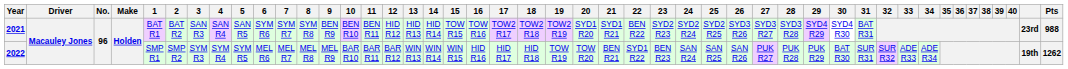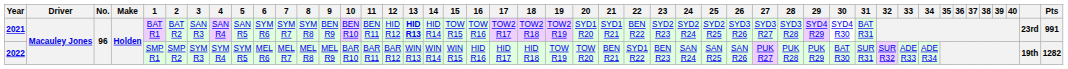(413, 30) normal -> (413, 30) bold
(1052, 30) 988 -> (1052, 30) 991
(1052, 53) 1262 -> (1052, 53) 1282
